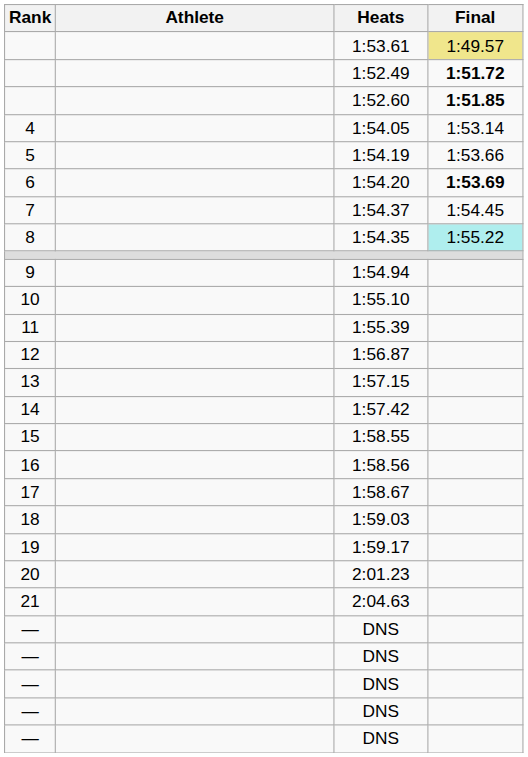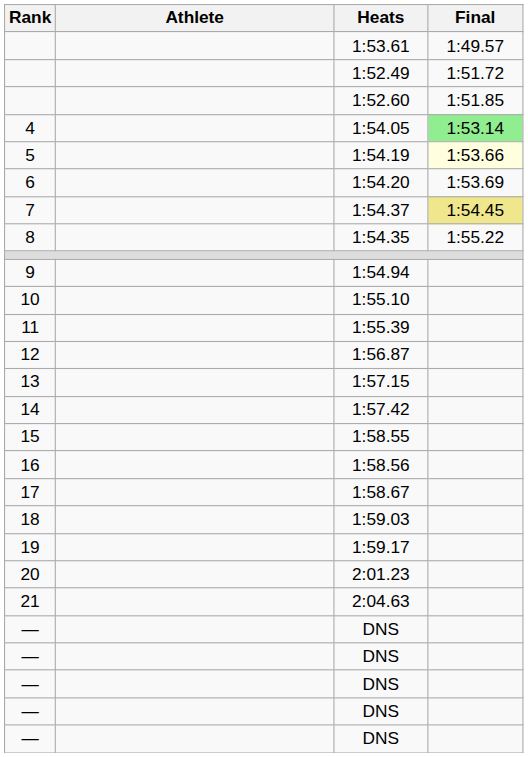(475, 45) khaki background -> (475, 45) no background
(475, 73) bold -> (475, 73) normal
(475, 100) bold -> (475, 100) normal
(475, 127) no background -> (475, 127) lightgreen background
(475, 155) no background -> (475, 155) lightyellow background
(475, 182) bold -> (475, 182) normal
(475, 210) no background -> (475, 210) khaki background
(475, 237) paleturquoise background -> (475, 237) no background
